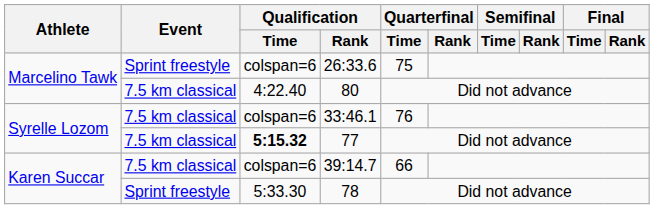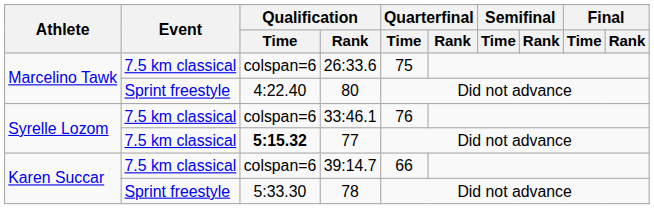(177, 66) Sprint freestyle -> (180, 66) 7.5 km classical
(180, 91) 7.5 km classical -> (177, 91) Sprint freestyle
